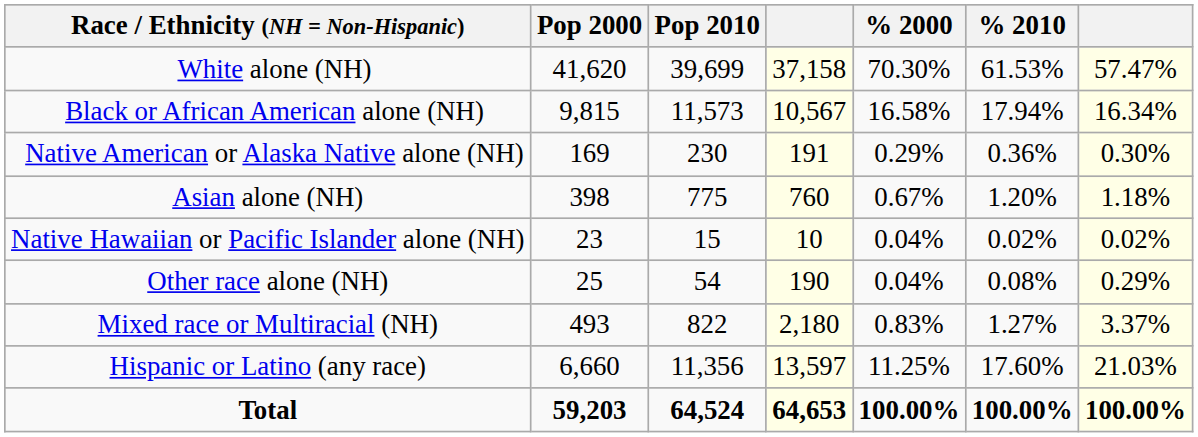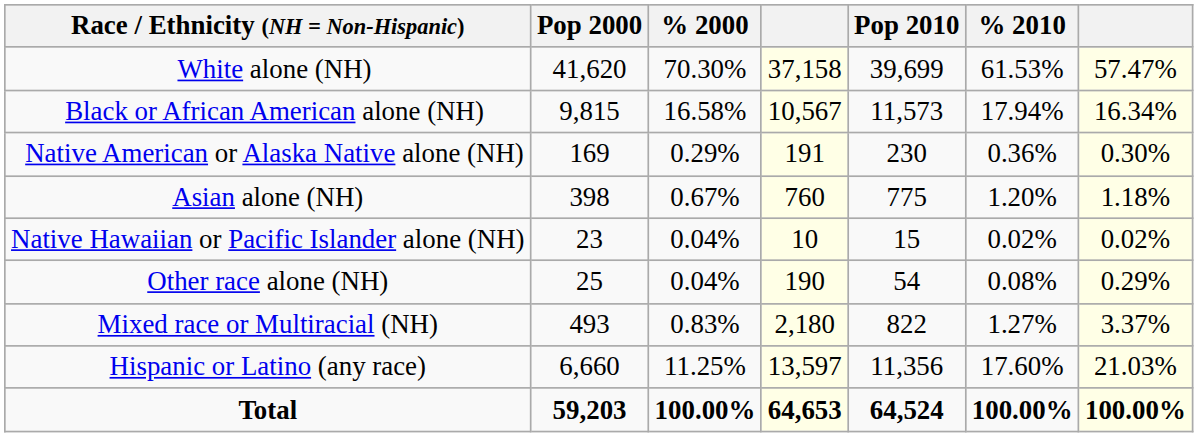columns swapped: (707, 25) <-> (909, 25)
